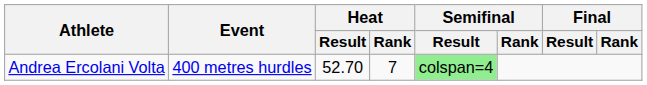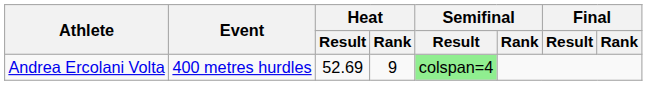(343, 68) 52.70 -> (343, 68) 52.69
(392, 68) 7 -> (392, 68) 9
